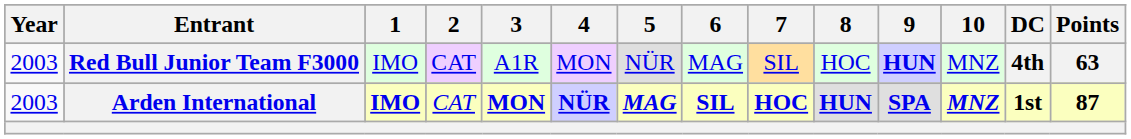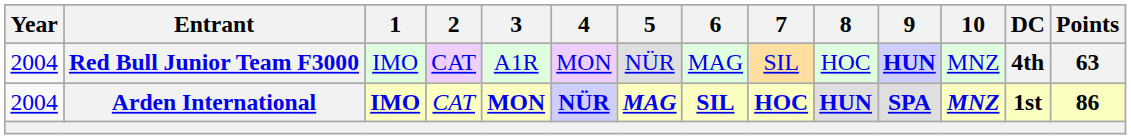(34, 62) 2003 -> (34, 62) 2004
(34, 101) 2003 -> (34, 101) 2004
(1088, 101) 87 -> (1088, 101) 86
